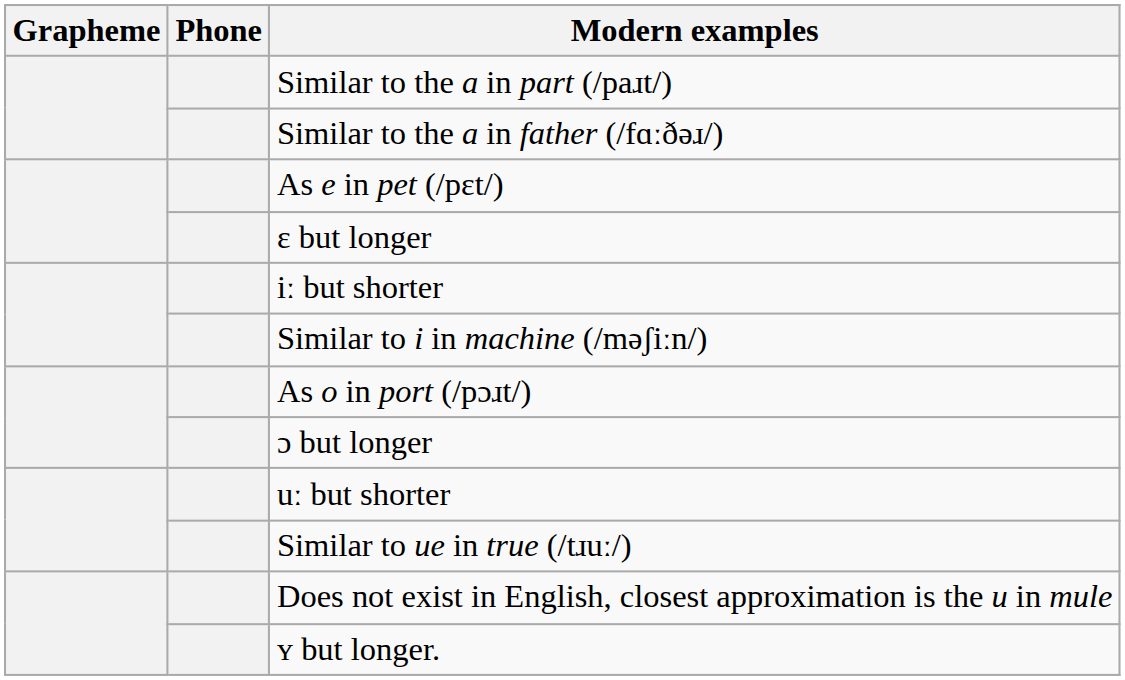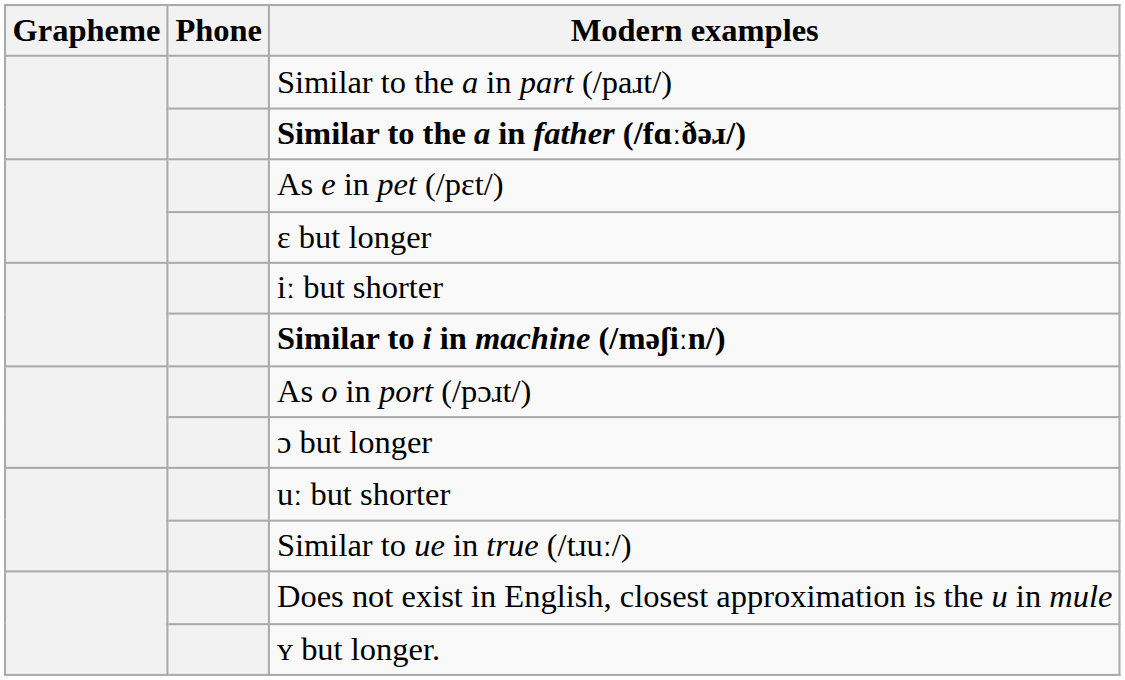(500, 133) normal -> (512, 133) bold
(492, 339) normal -> (501, 339) bold
